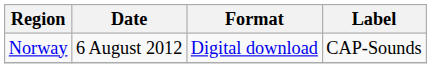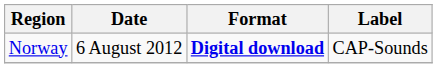(254, 47) normal -> (257, 47) bold
